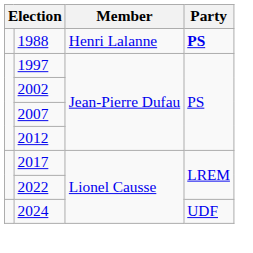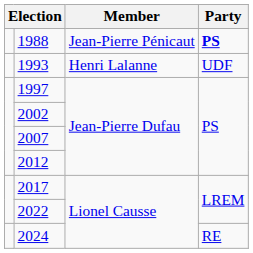(113, 41) Henri Lalanne -> (132, 41) Jean-Pierre Pénicaut
+ row: (33, 65)
(203, 211) UDF -> (212, 235) RE
